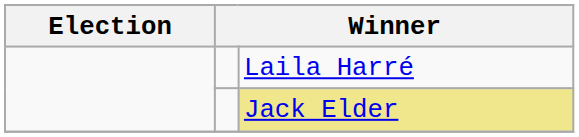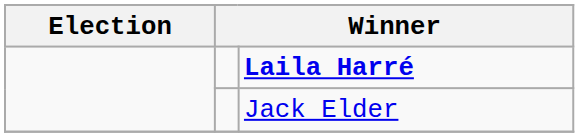(329, 68) normal -> (329, 68) bold
(321, 110) khaki background -> (321, 110) no background
